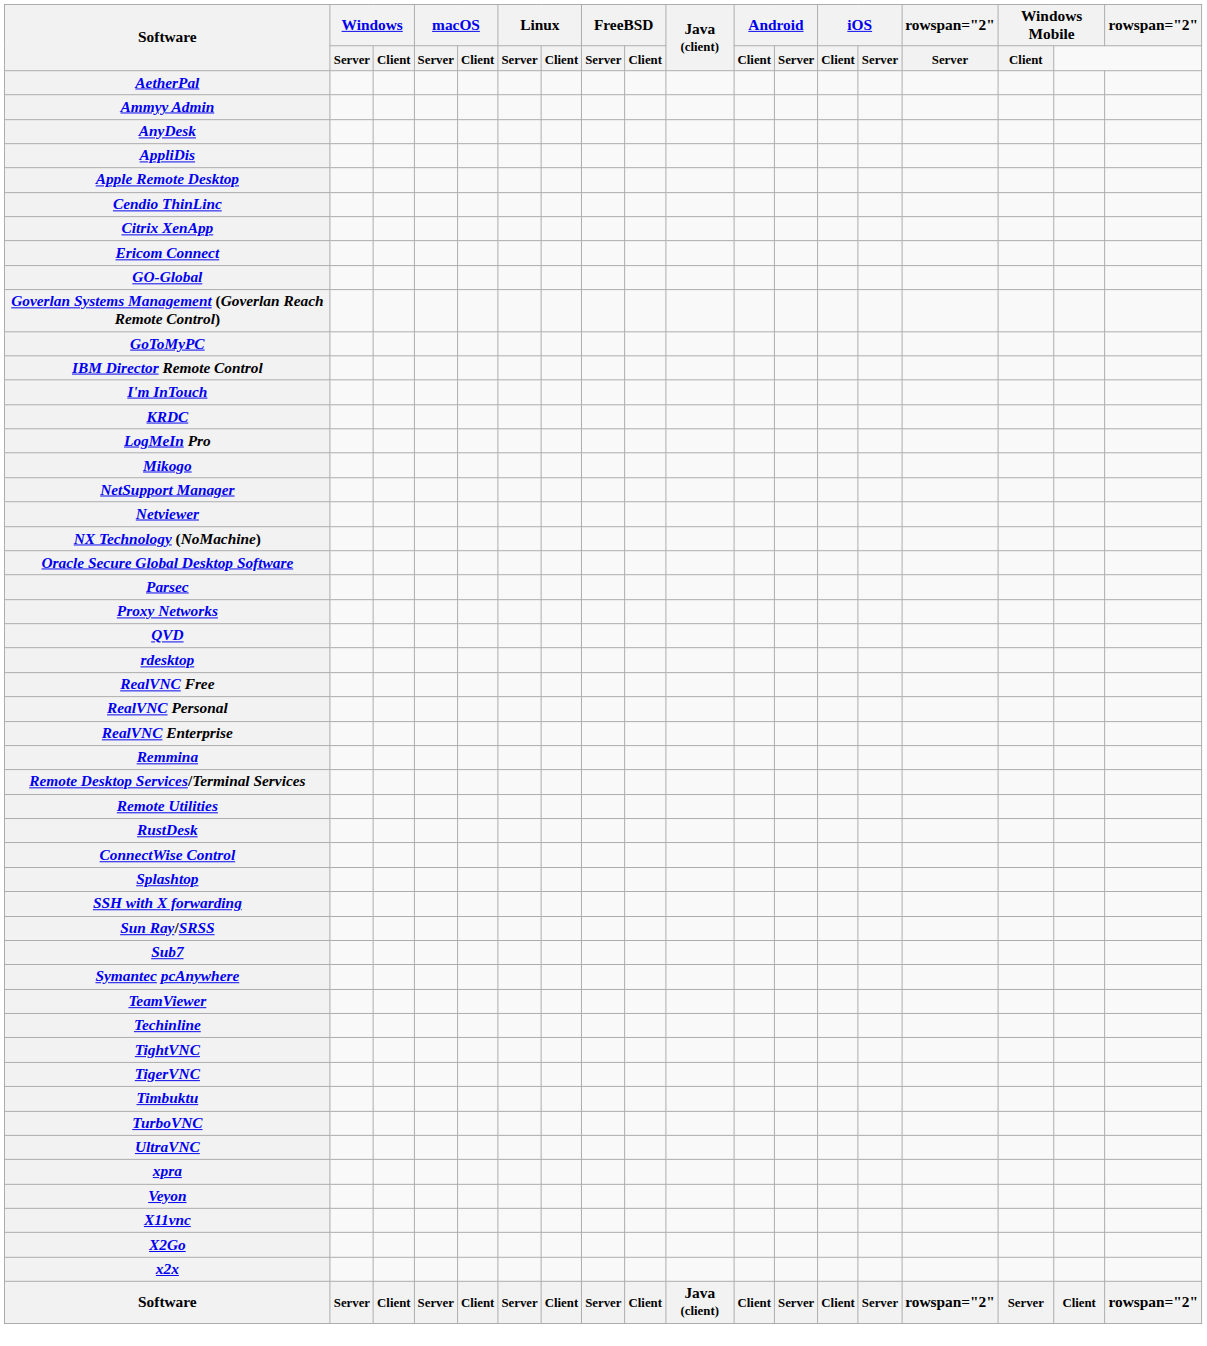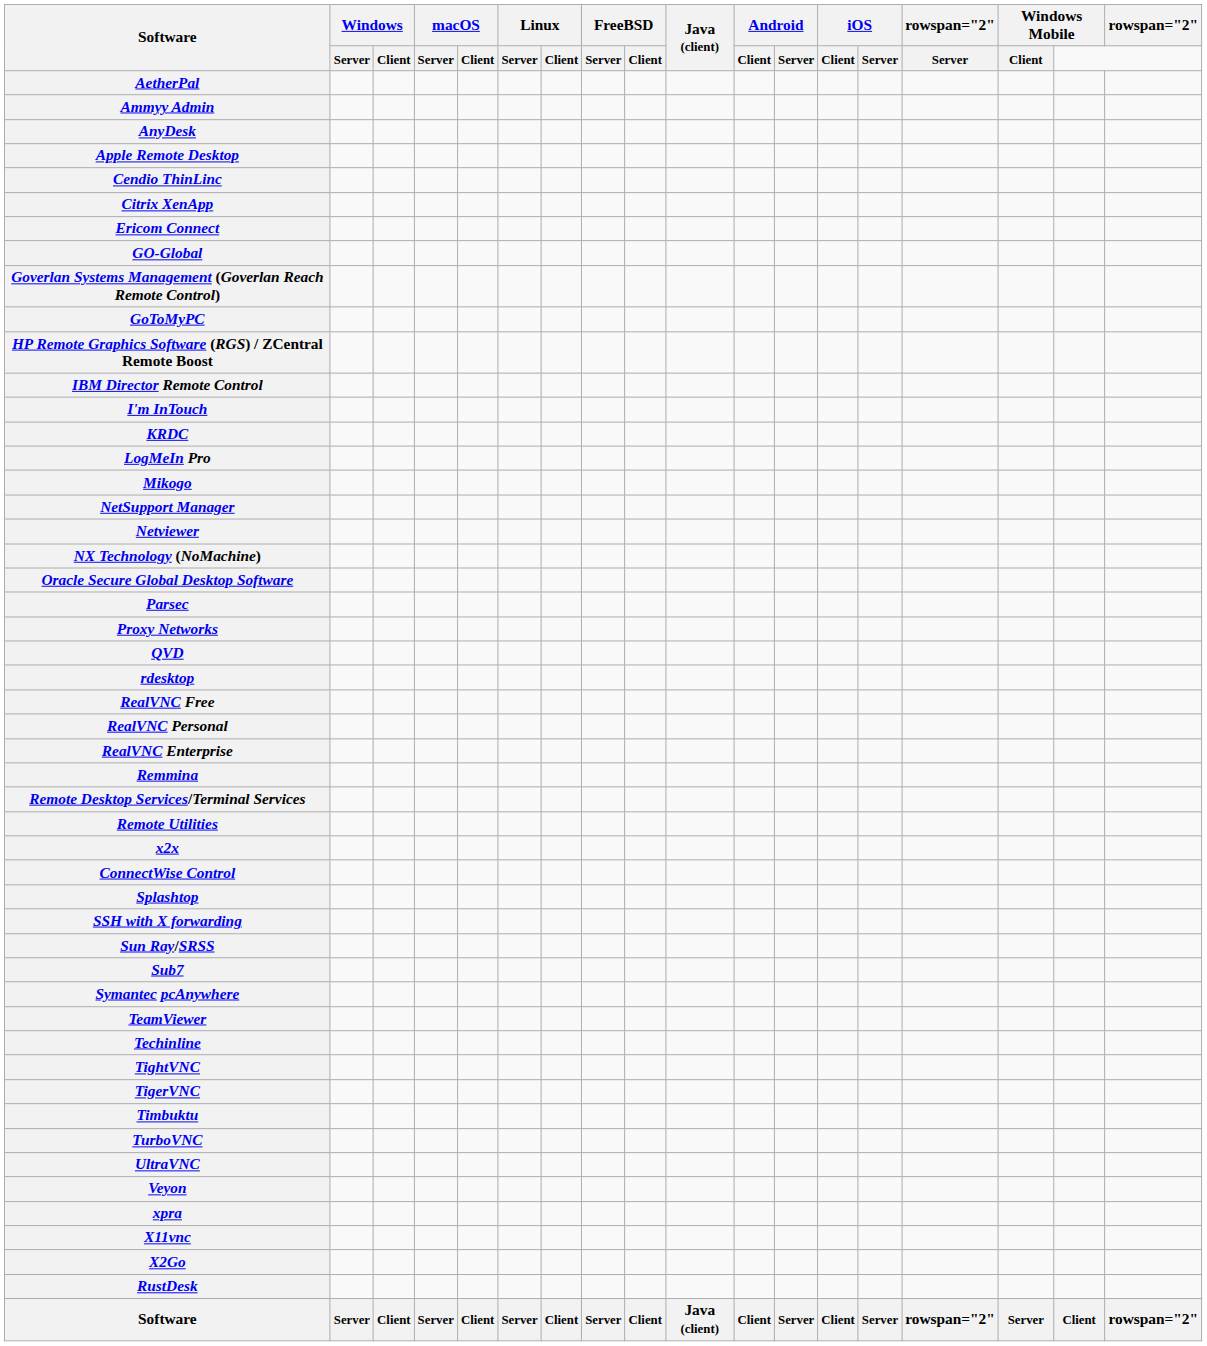- row: (167, 155)
+ row: (167, 352)
rows swapped: (167, 830) <-> (167, 1269)
rows swapped: (167, 1196) <-> (167, 1171)
